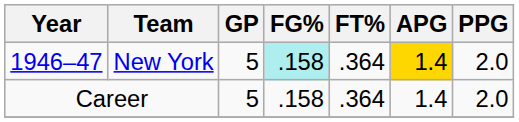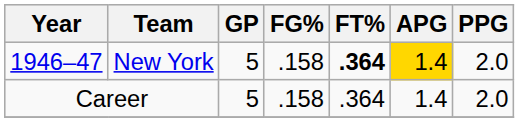(301, 61) paleturquoise background -> (301, 61) no background
(362, 61) normal -> (362, 61) bold
